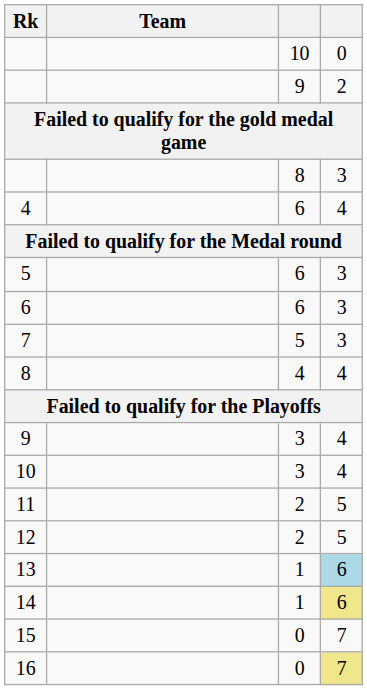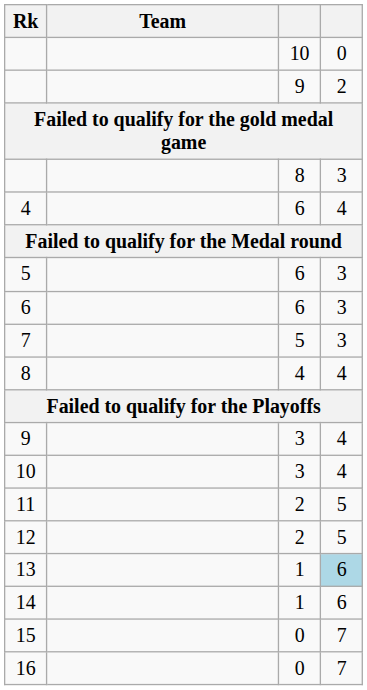(342, 602) khaki background -> (342, 602) no background
(342, 668) khaki background -> (342, 668) no background
